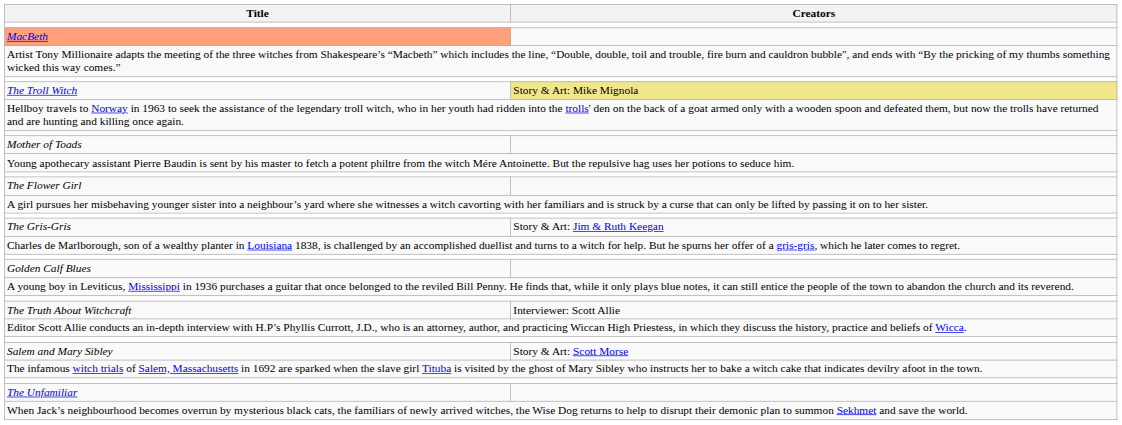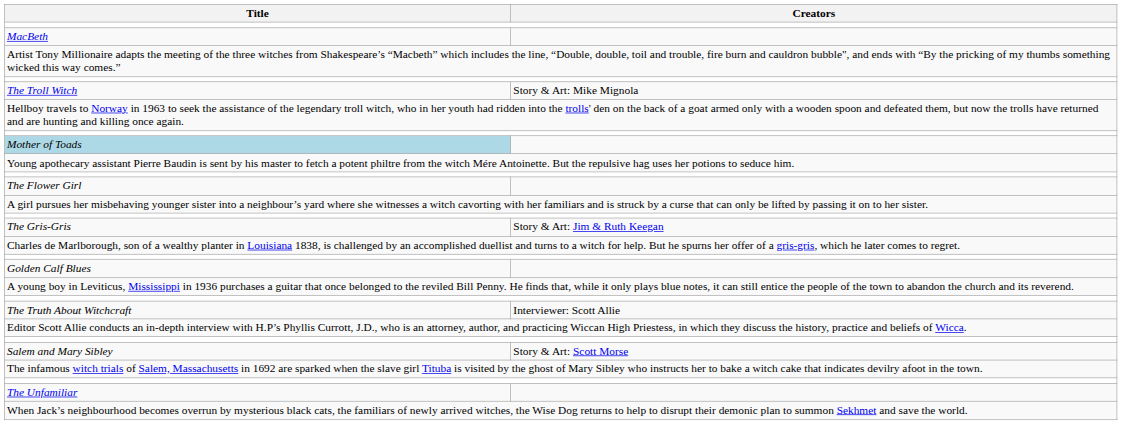(27, 36) lightsalmon background -> (27, 36) no background
(576, 90) khaki background -> (576, 90) no background
(44, 144) no background -> (44, 144) lightblue background
